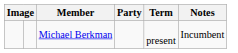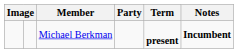(161, 40) normal -> (162, 40) bold
(202, 34) normal -> (207, 34) bold
